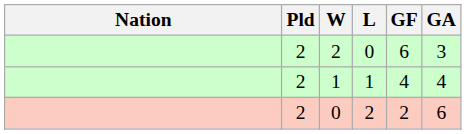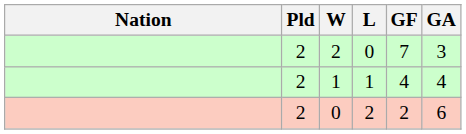(404, 50) 6 -> (404, 50) 7
